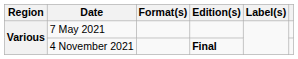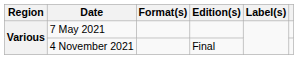(204, 46) bold -> (204, 46) normal
